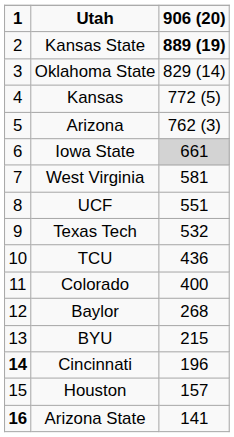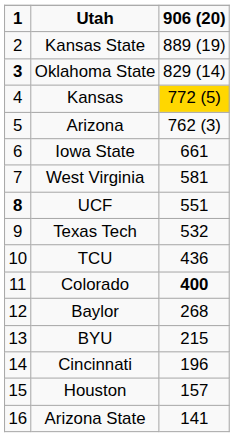(194, 45) bold -> (194, 45) normal
(18, 71) normal -> (18, 71) bold
(194, 98) no background -> (194, 98) gold background
(194, 151) lightgrey background -> (194, 151) no background
(18, 205) normal -> (18, 205) bold
(194, 285) normal -> (194, 285) bold
(18, 364) bold -> (18, 364) normal
(18, 418) bold -> (18, 418) normal
